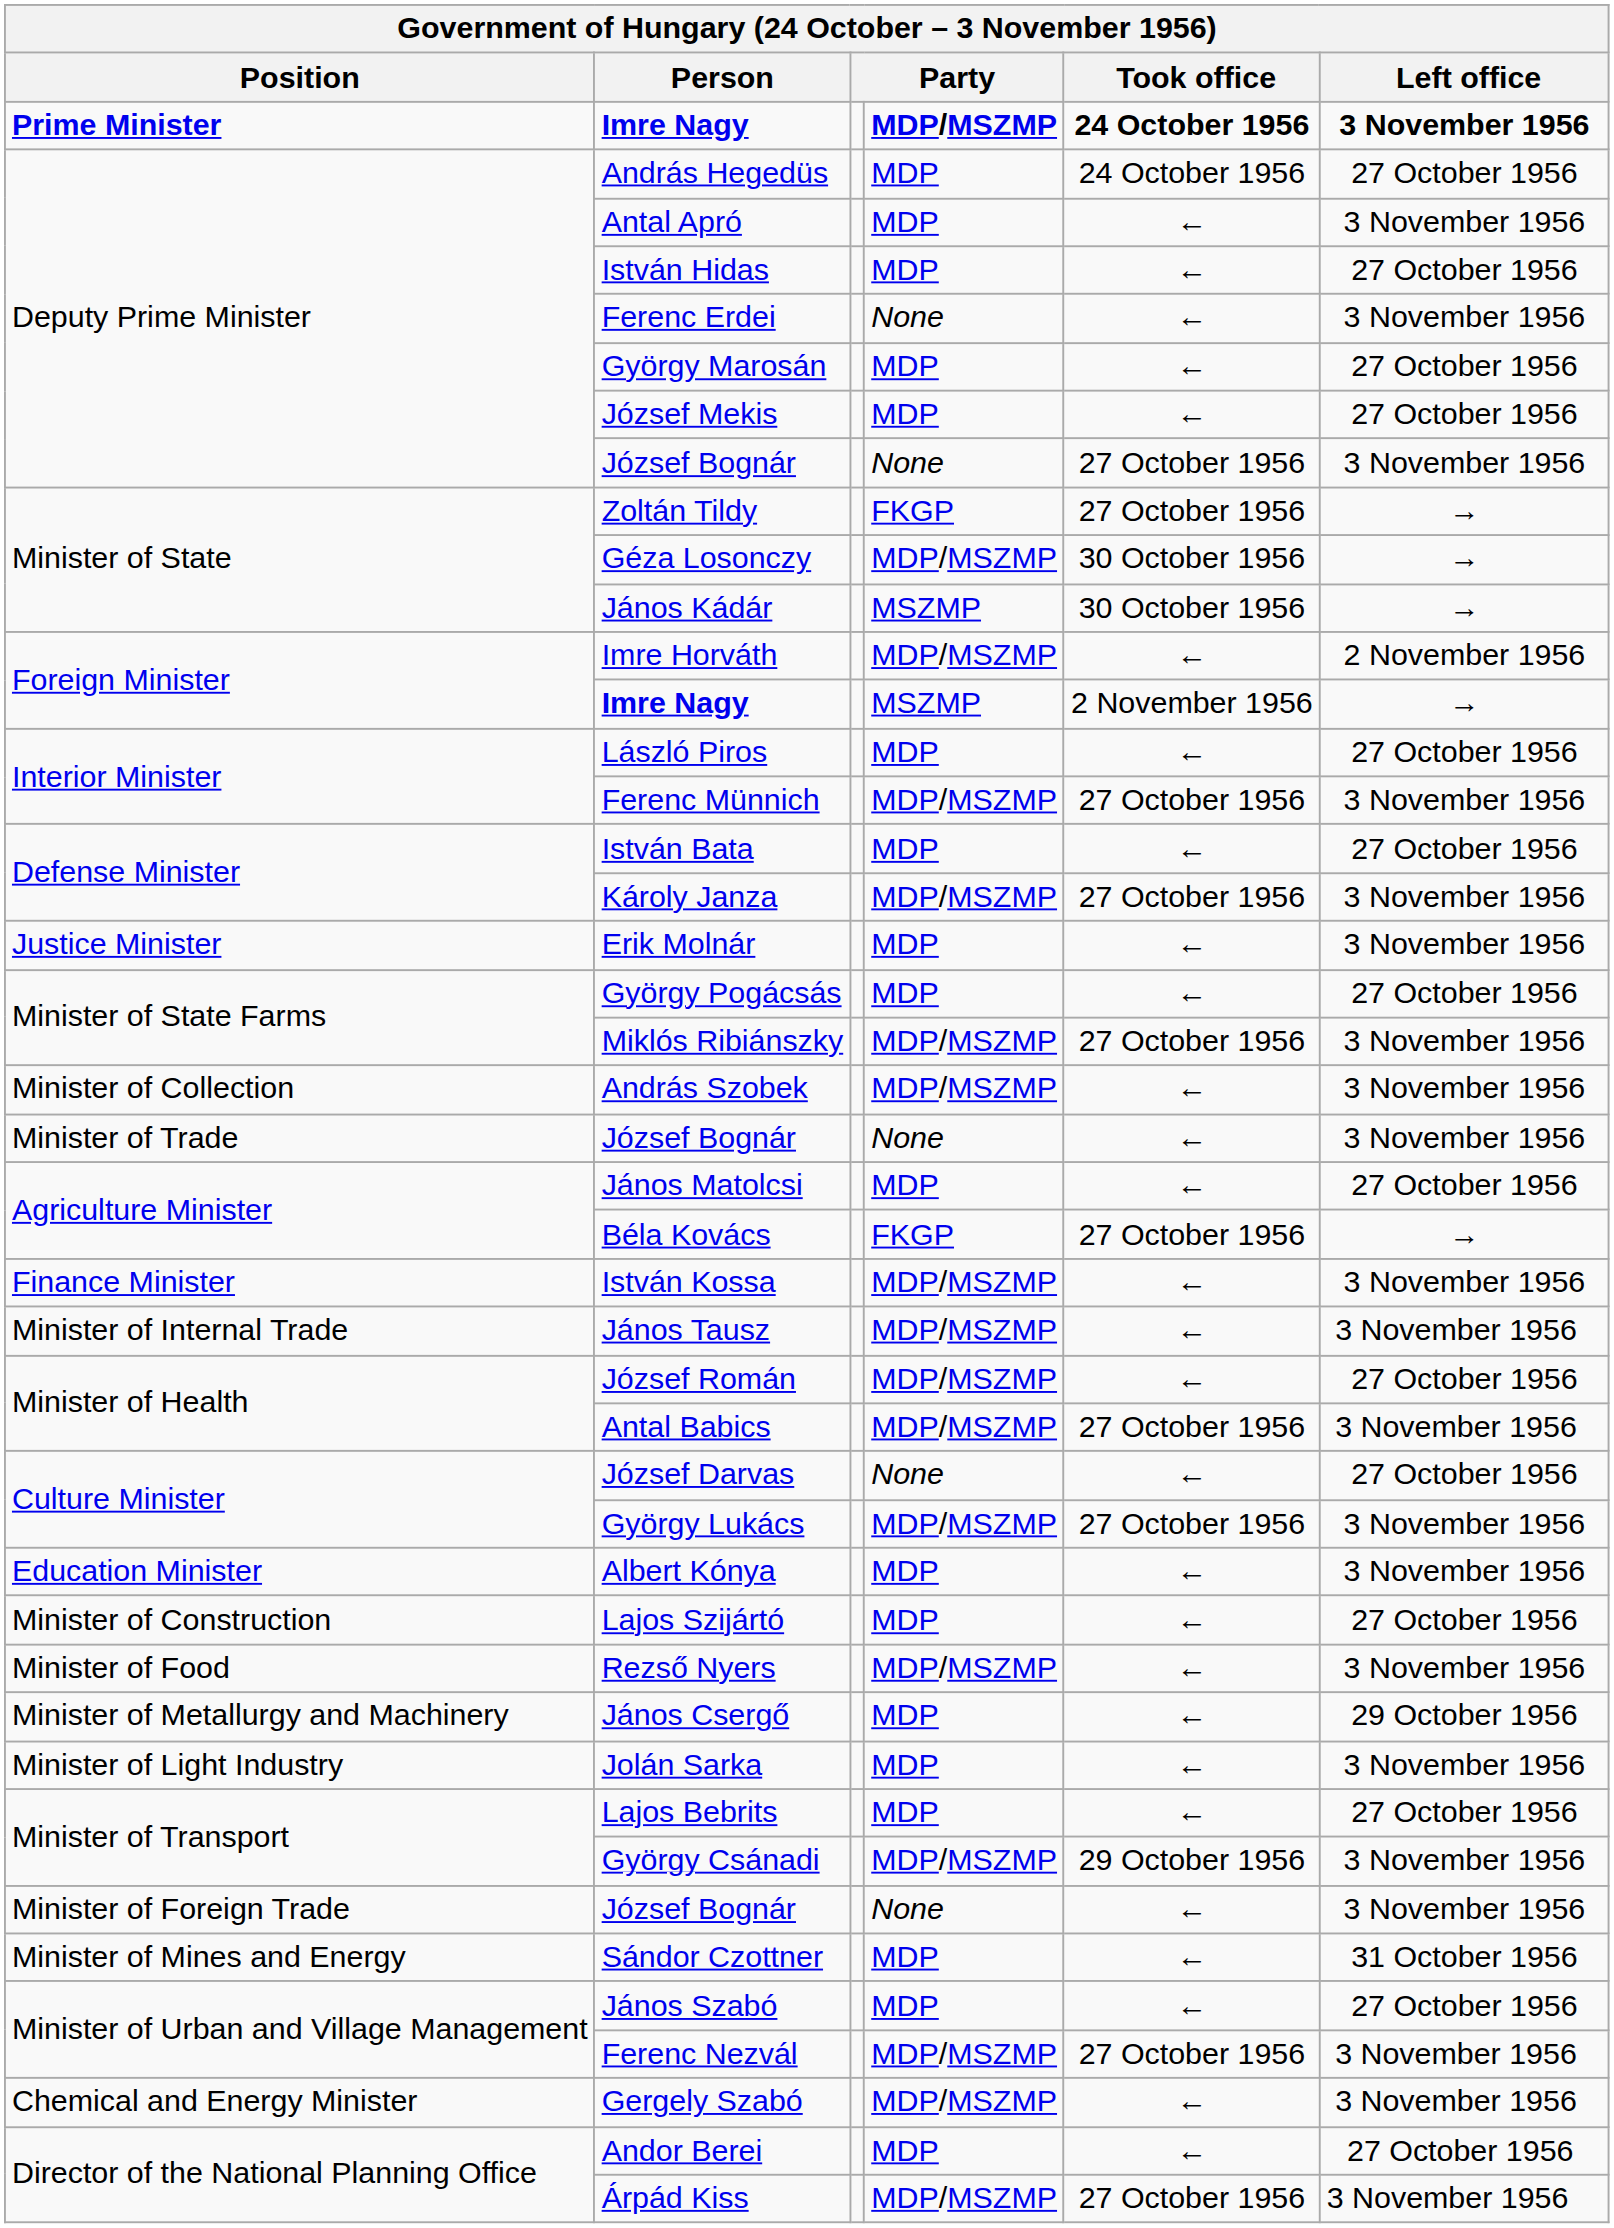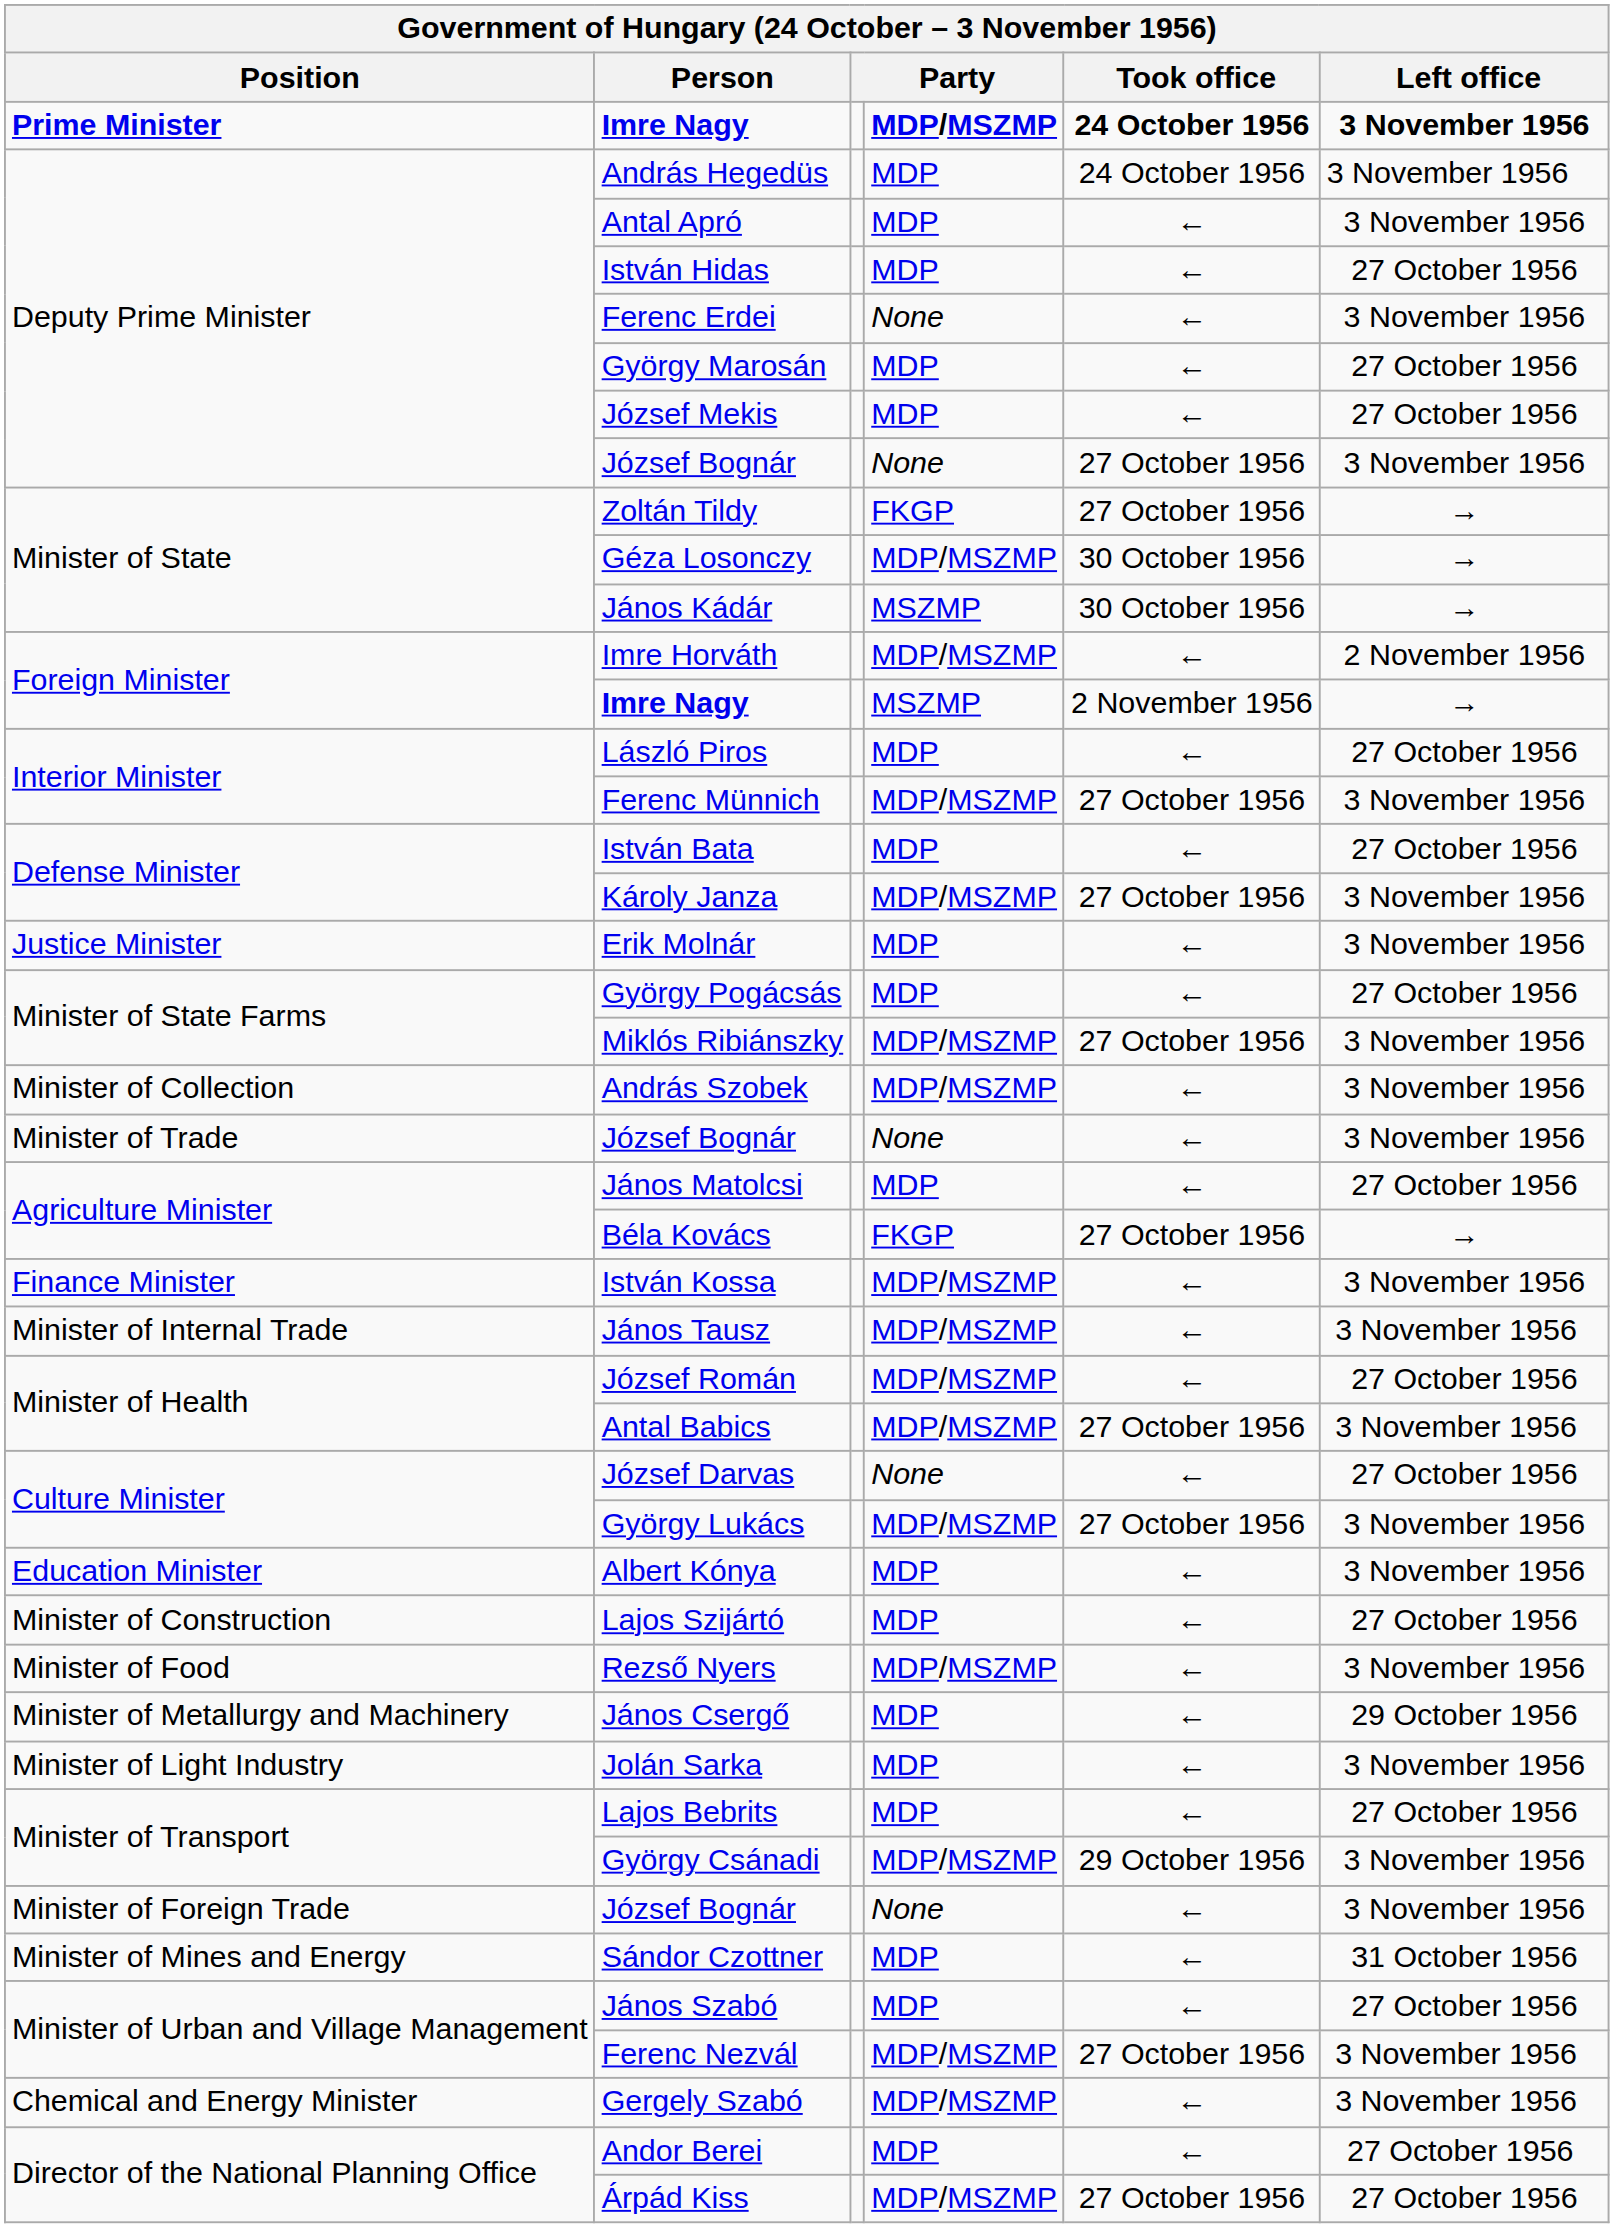(1464, 173) 27 October 1956 -> (1464, 173) 3 November 1956
(1464, 2198) 3 November 1956 -> (1464, 2198) 27 October 1956
